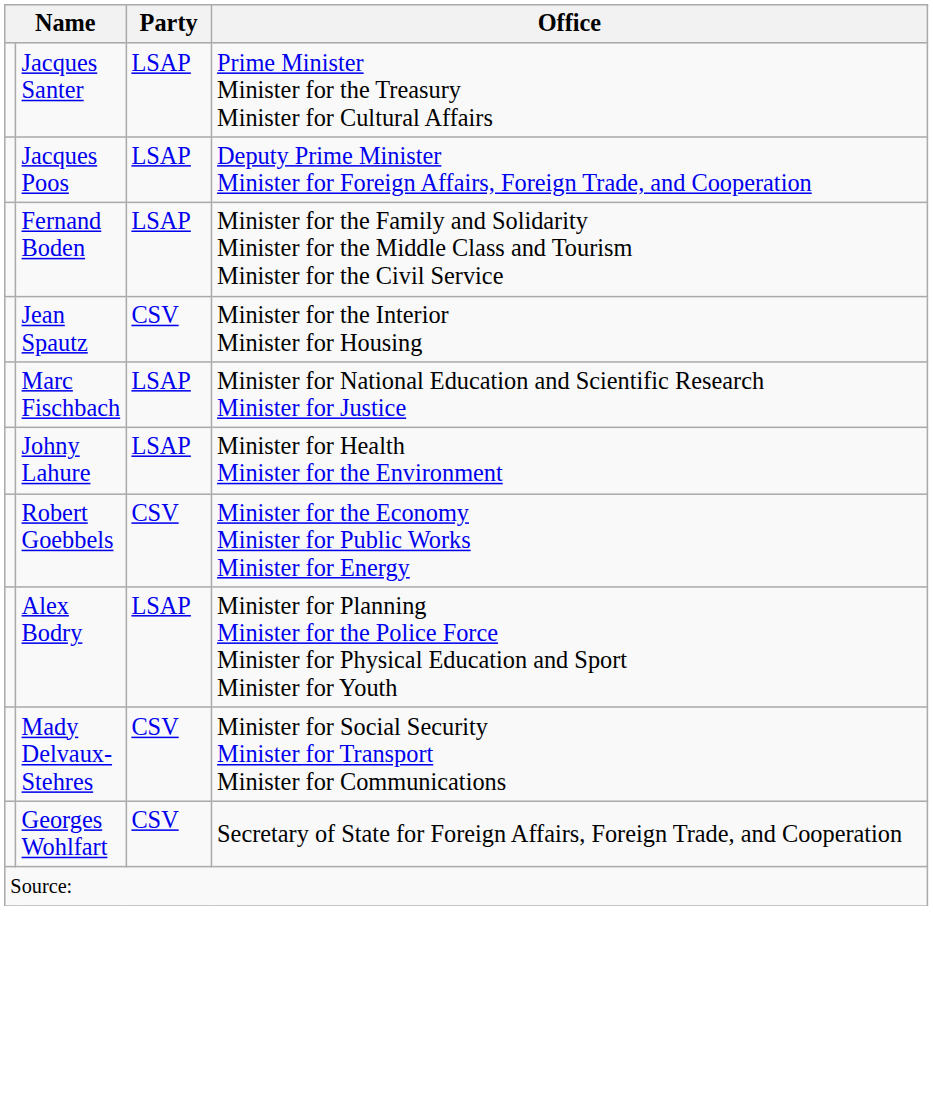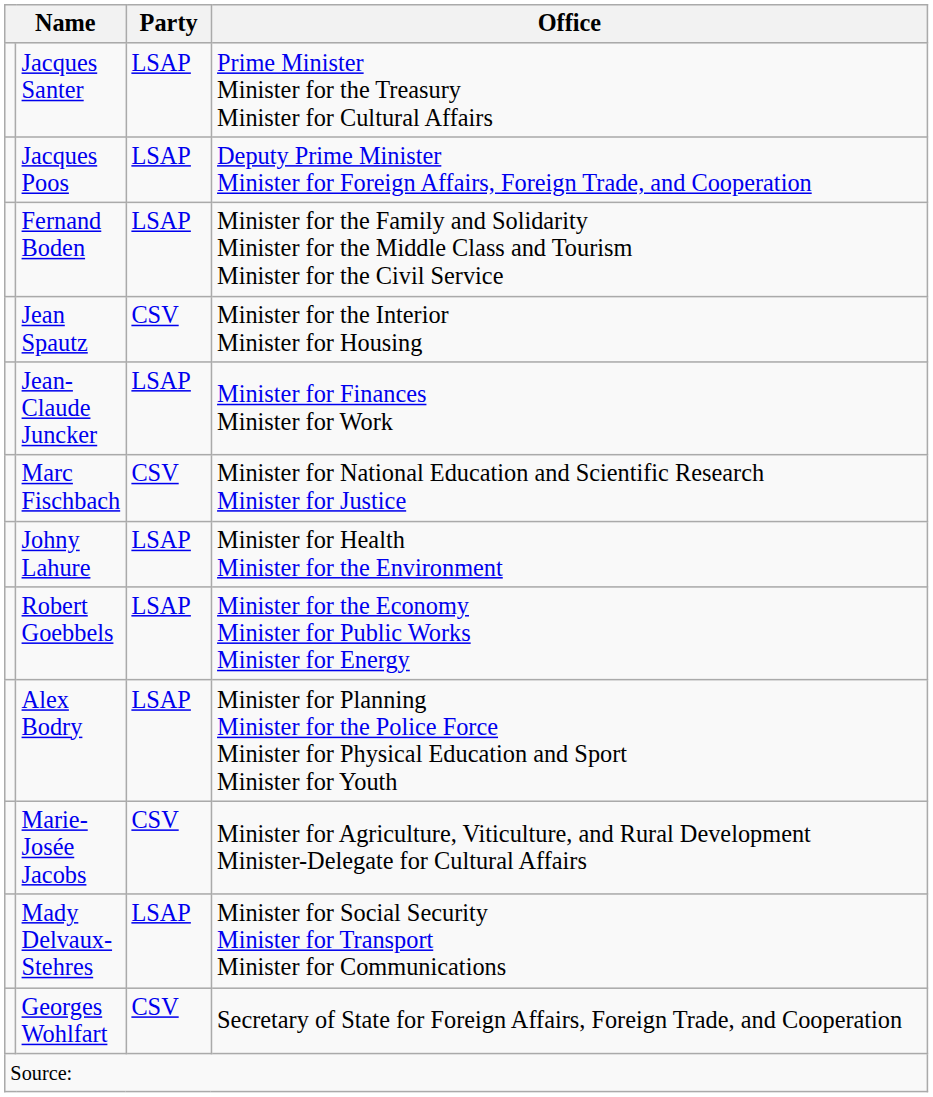+ row: (59, 408)
(161, 380) LSAP -> (155, 474) CSV
(155, 512) CSV -> (161, 605) LSAP
+ row: (55, 847)
(155, 726) CSV -> (161, 913) LSAP
